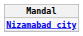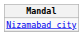(41, 25) bold -> (41, 25) normal
